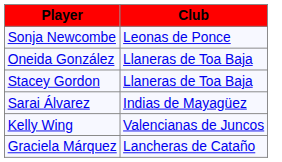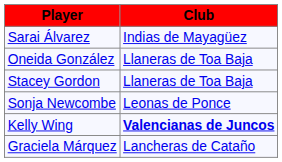rows swapped: (49, 103) <-> (62, 37)
(194, 125) normal -> (199, 125) bold
